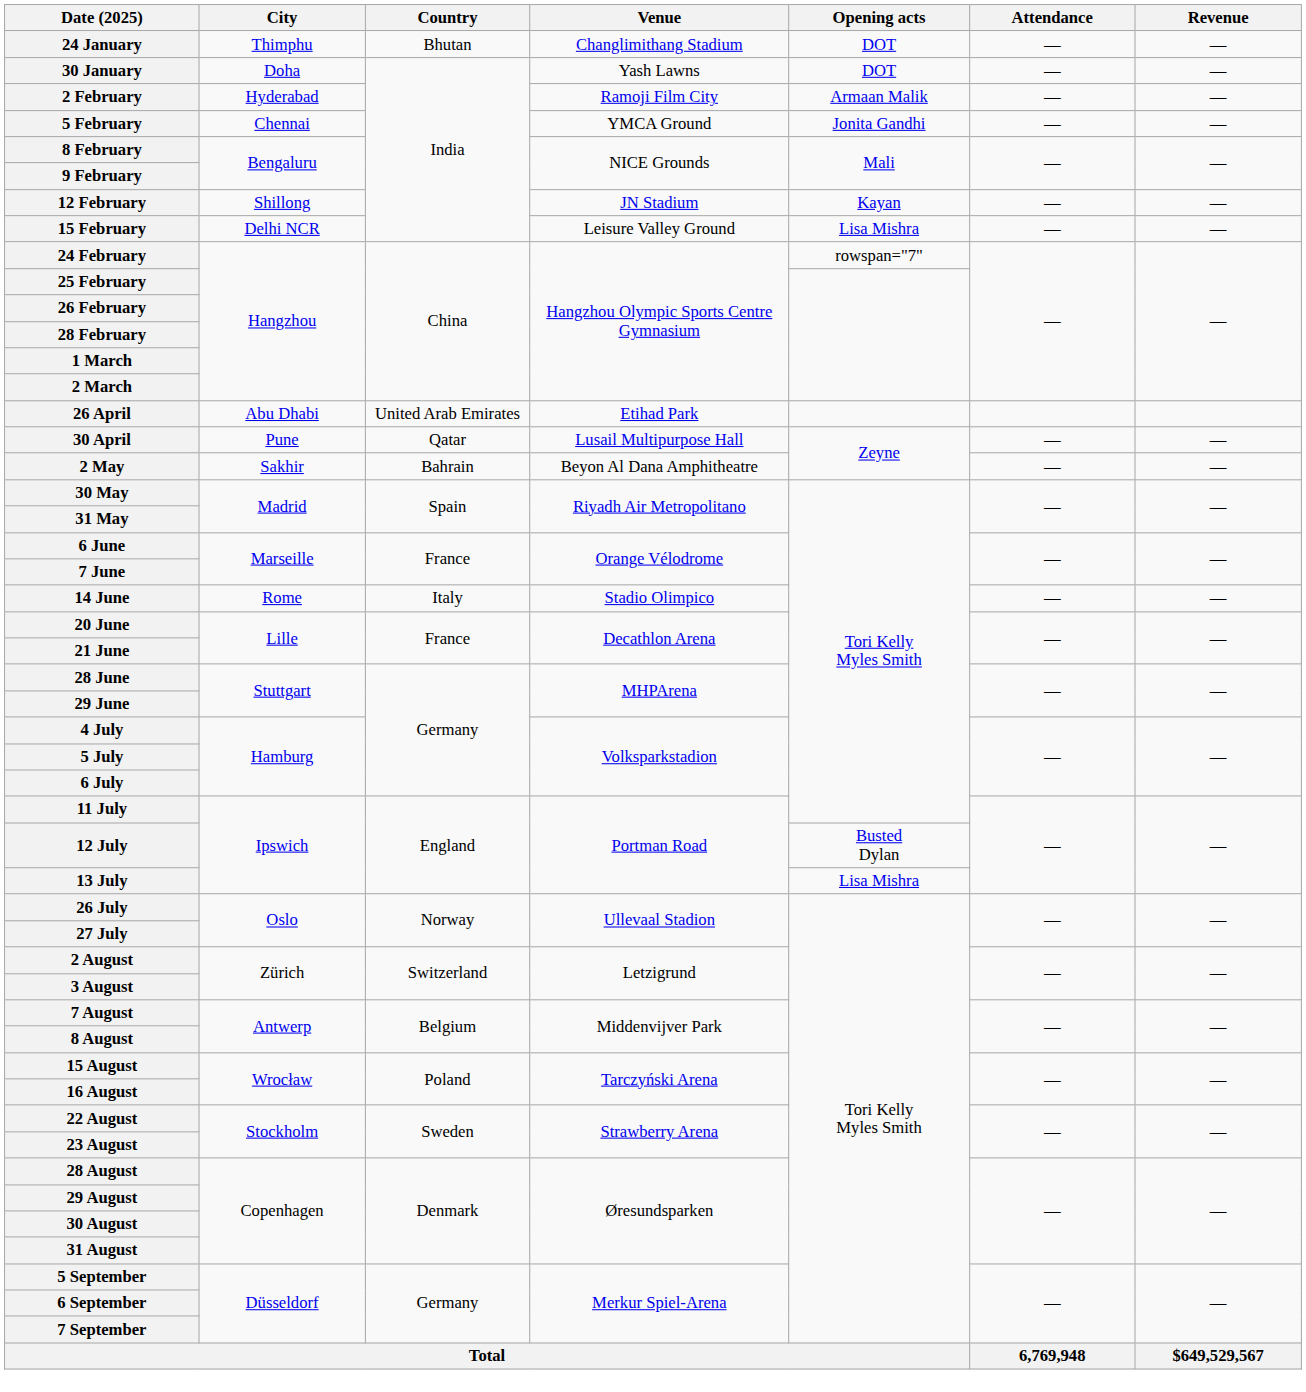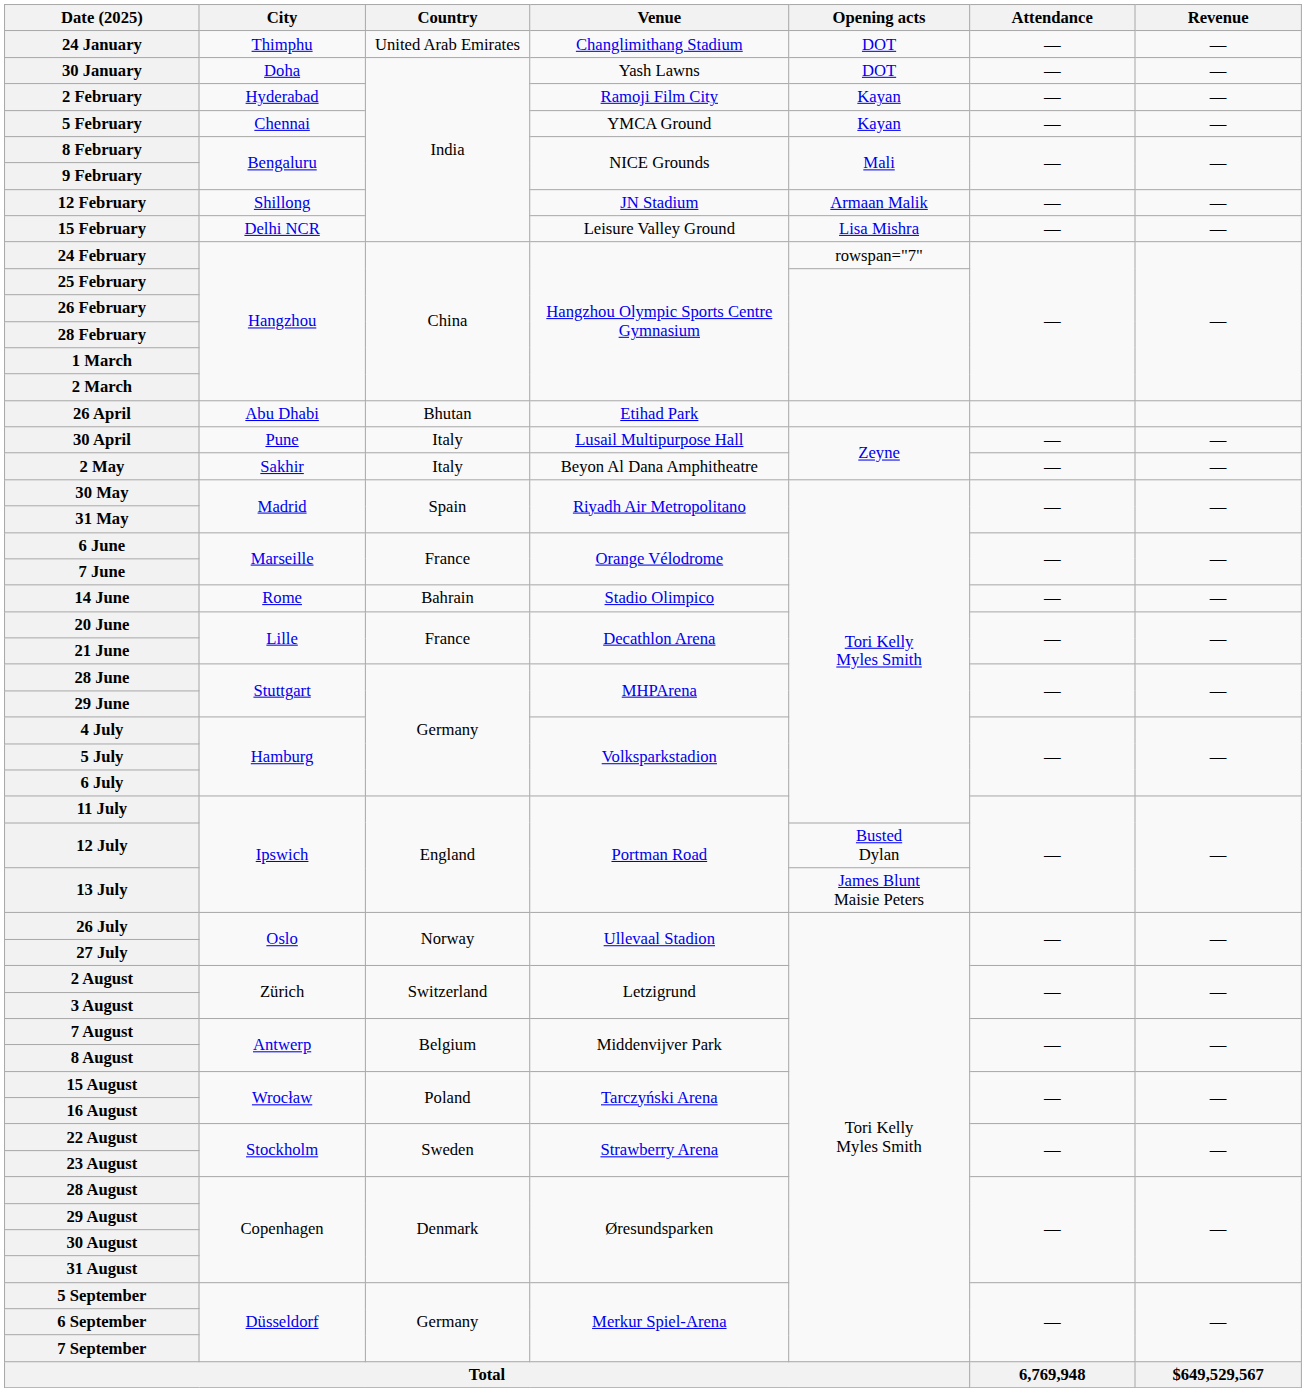(447, 44) Bhutan -> (447, 44) United Arab Emirates
(879, 96) Armaan Malik -> (879, 96) Kayan
(879, 123) Jonita Gandhi -> (879, 123) Kayan
(879, 202) Kayan -> (879, 202) Armaan Malik
(447, 413) United Arab Emirates -> (447, 413) Bhutan
(447, 439) Qatar -> (447, 439) Italy
(447, 466) Bahrain -> (447, 466) Italy
(447, 598) Italy -> (447, 598) Bahrain
(879, 880) Lisa Mishra -> (879, 890) James Blunt Maisie Peters
